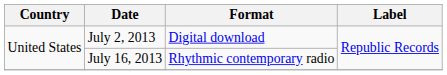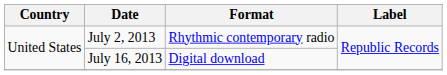(217, 37) Digital download -> (252, 37) Rhythmic contemporary radio
(252, 59) Rhythmic contemporary radio -> (217, 59) Digital download
